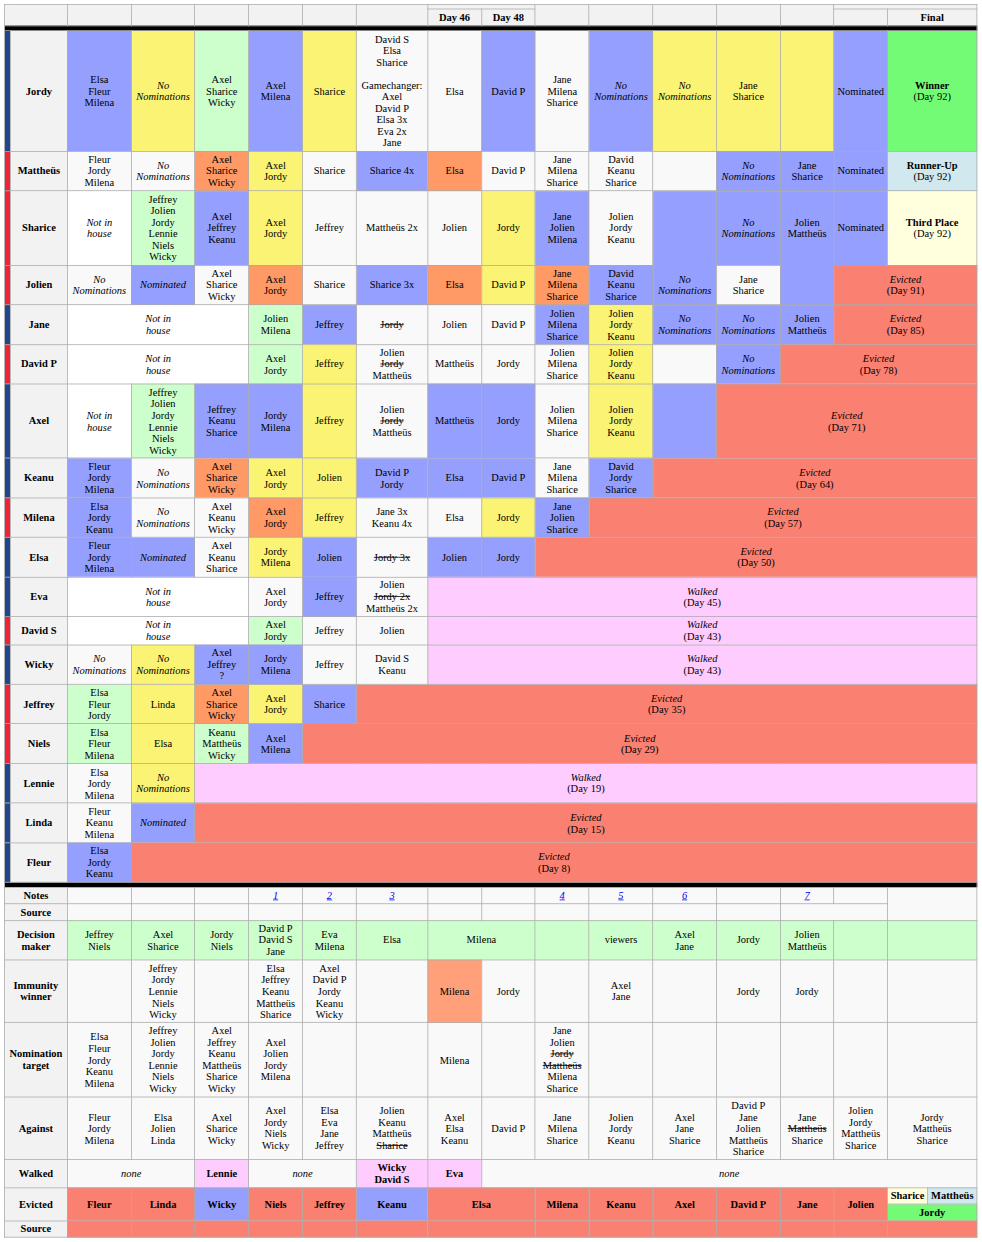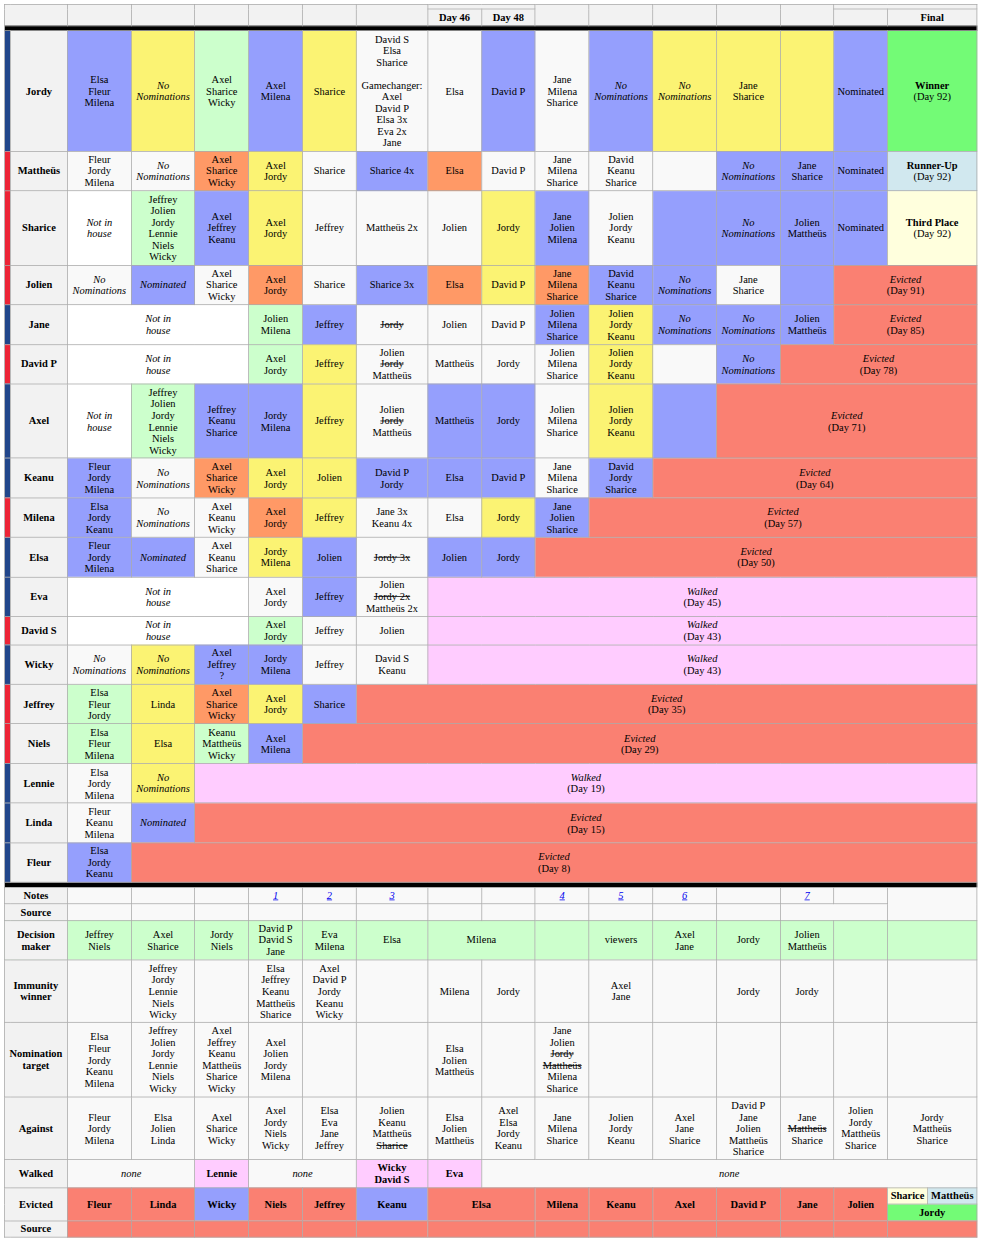(455, 991) lightsalmon background -> (455, 991) no background
(455, 1059) Milena -> (455, 1059) Elsa Jolien Mattheüs
(455, 1128) Axel Elsa Keanu -> (455, 1128) Elsa Jolien Mattheüs
(508, 1128) David P -> (508, 1128) Axel Elsa Jordy Keanu
